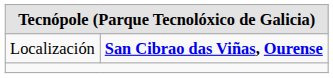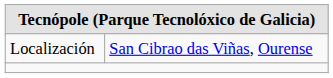(214, 48) bold -> (211, 48) normal
